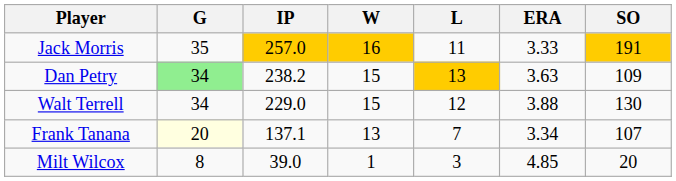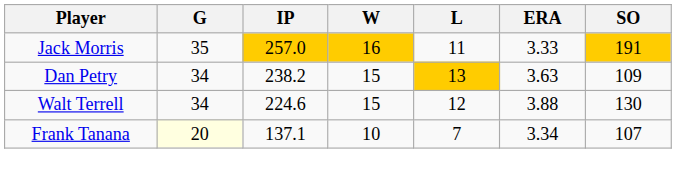(200, 76) lightgreen background -> (200, 76) no background
(285, 104) 229.0 -> (285, 104) 224.6
(371, 133) 13 -> (371, 133) 10
- row: (81, 162)
